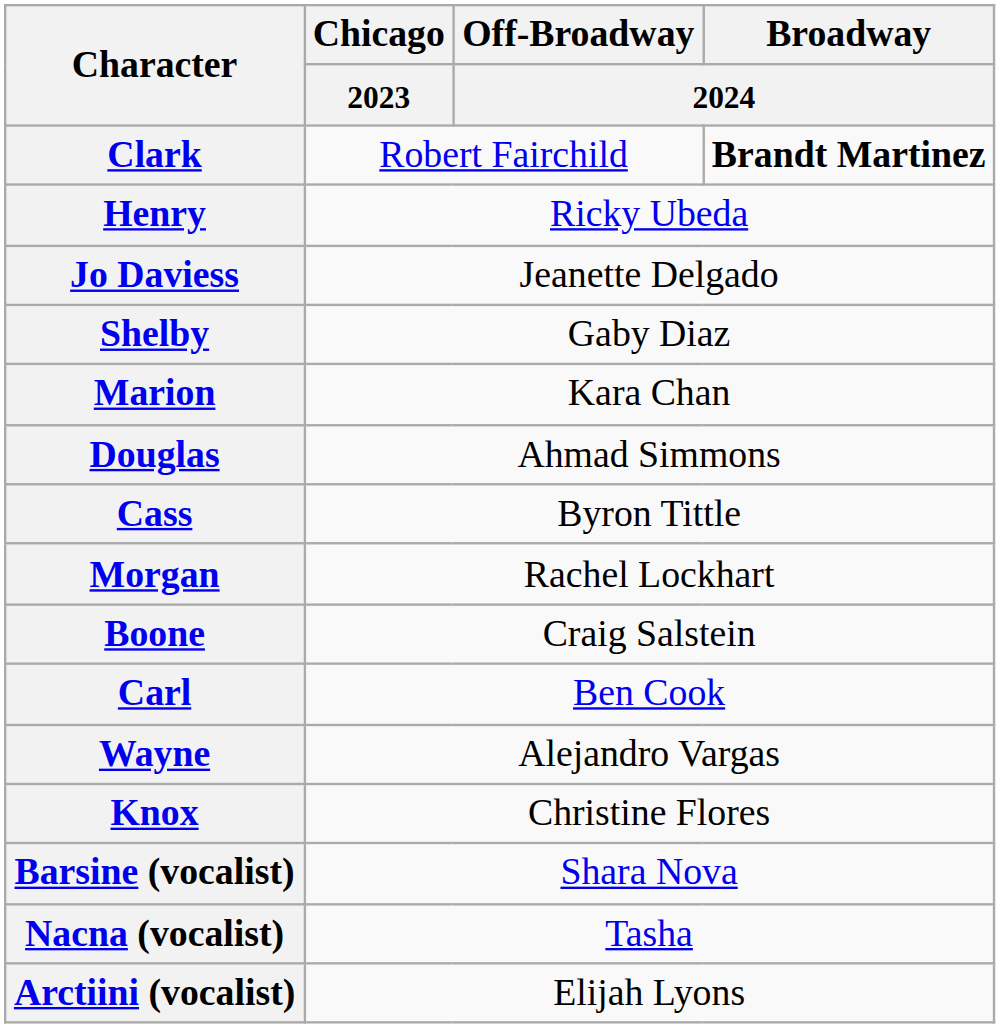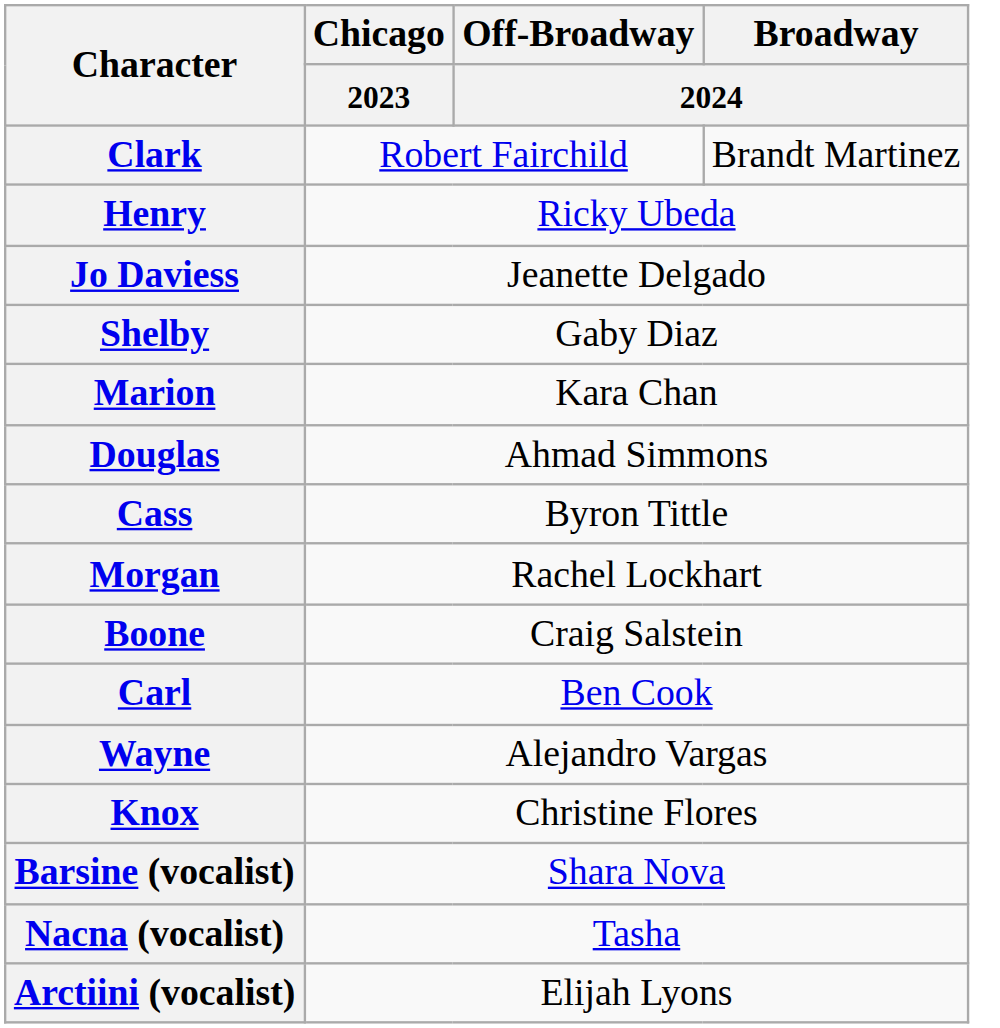(849, 154) bold -> (836, 154) normal
